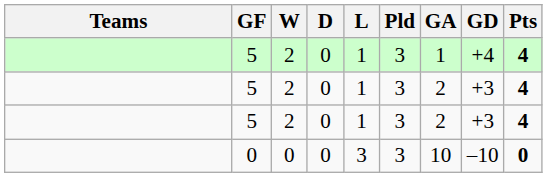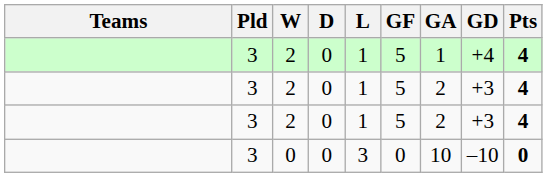columns swapped: (400, 21) <-> (252, 21)
